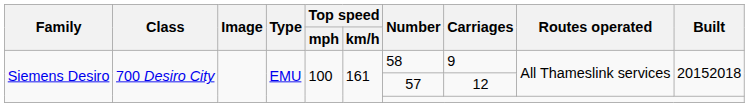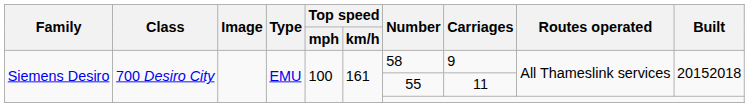(413, 84) 57 -> (413, 84) 55
(480, 84) 12 -> (480, 84) 11
